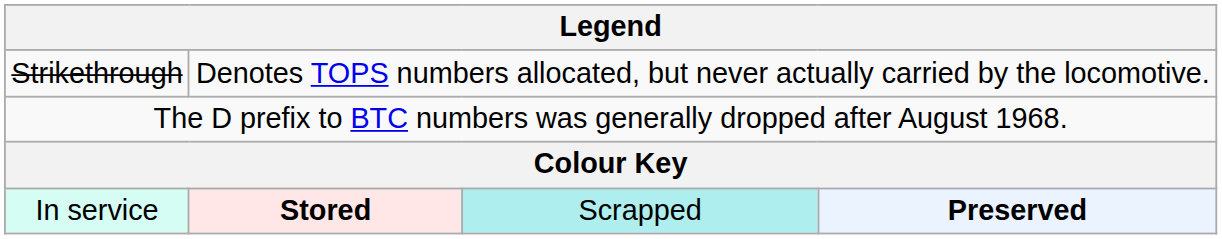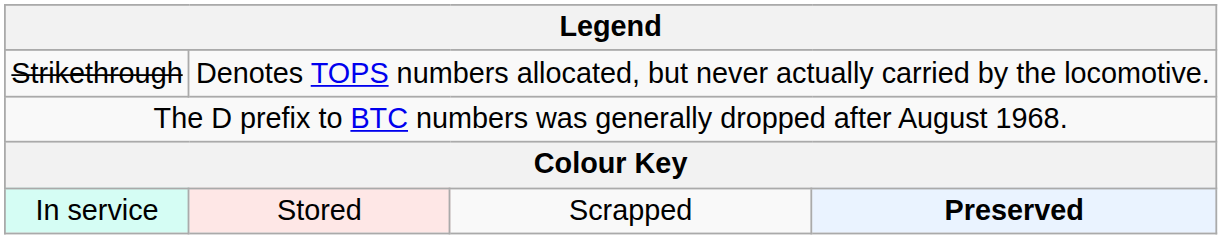(326, 210) bold -> (319, 210) normal
(640, 210) paleturquoise background -> (631, 210) no background
